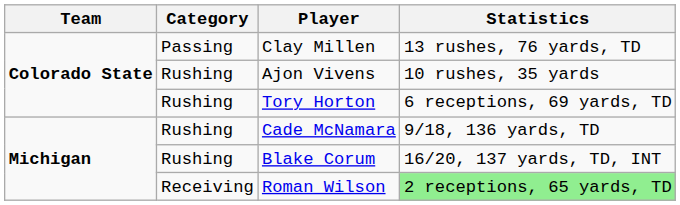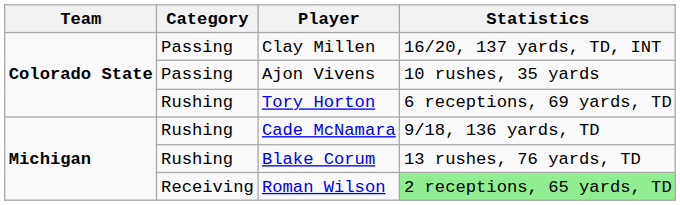(522, 47) 13 rushes, 76 yards, TD -> (533, 47) 16/20, 137 yards, TD, INT
(197, 75) Rushing -> (197, 75) Passing
(533, 159) 16/20, 137 yards, TD, INT -> (522, 159) 13 rushes, 76 yards, TD
